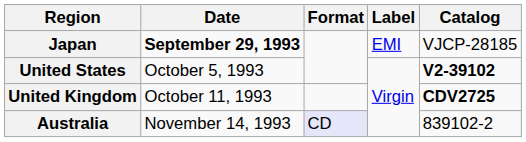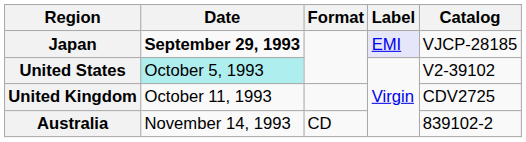(386, 44) no background -> (386, 44) lavender background
(204, 70) no background -> (204, 70) paleturquoise background
(459, 70) bold -> (459, 70) normal
(459, 96) bold -> (459, 96) normal
(320, 123) lavender background -> (320, 123) no background
